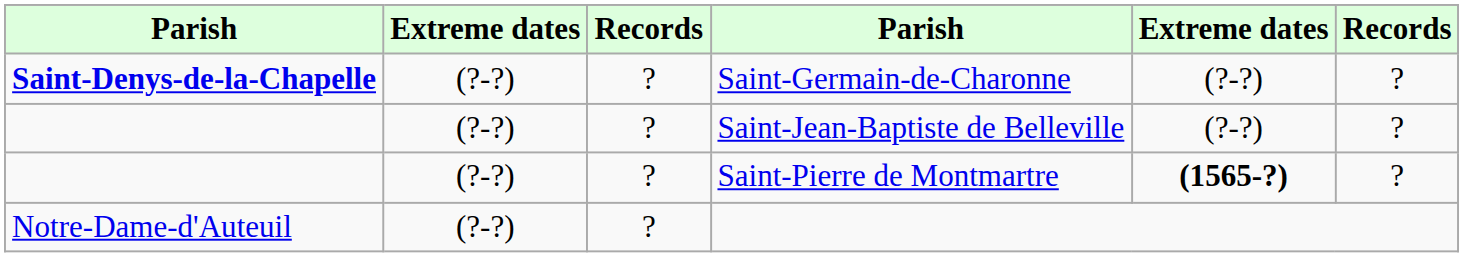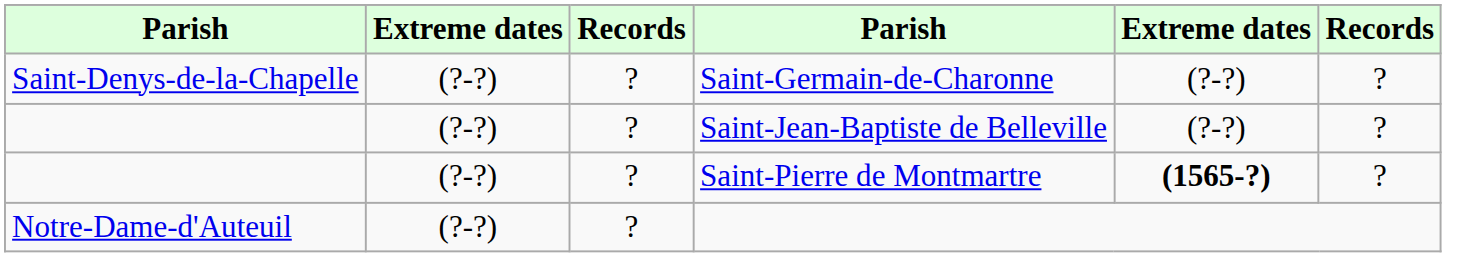(194, 78) bold -> (185, 78) normal
